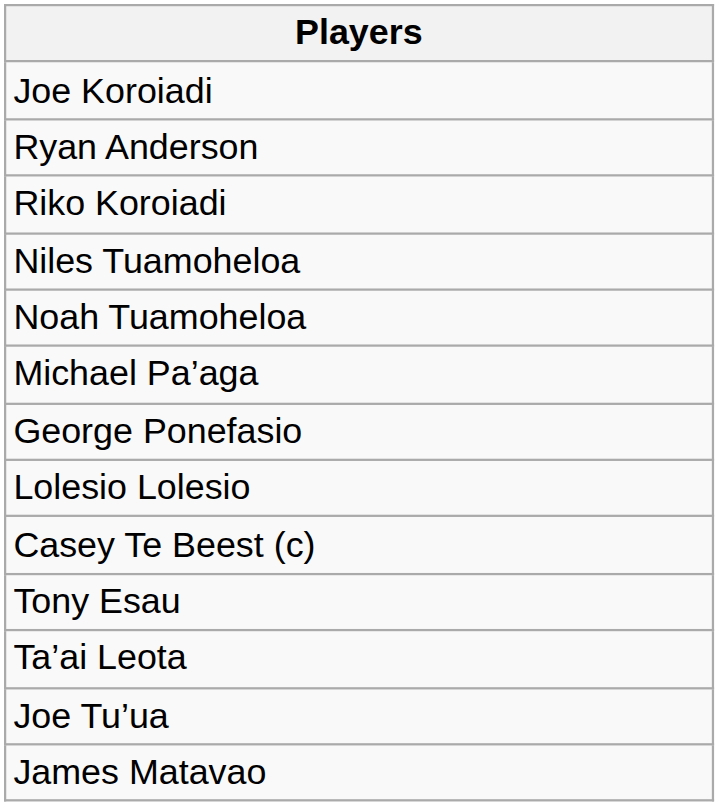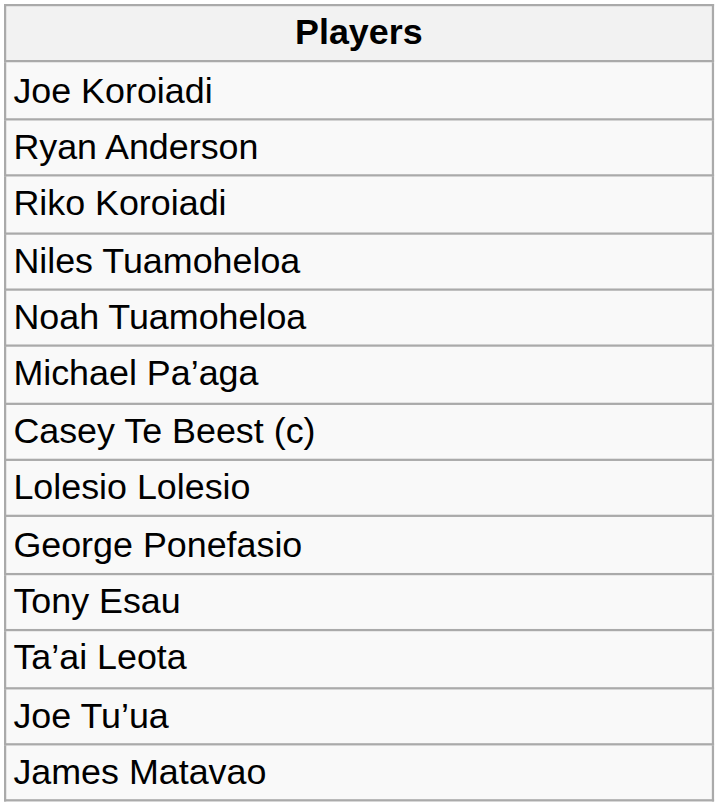(158, 430) George Ponefasio -> (164, 430) Casey Te Beest (c)
(164, 544) Casey Te Beest (c) -> (158, 544) George Ponefasio
